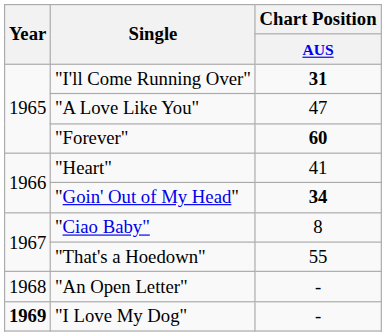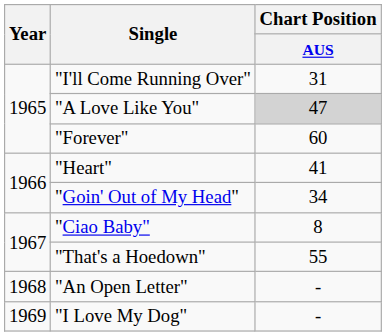(318, 78) bold -> (318, 78) normal
(318, 108) no background -> (318, 108) lightgrey background
(318, 138) bold -> (318, 138) normal
(318, 197) bold -> (318, 197) normal
(28, 316) bold -> (28, 316) normal
